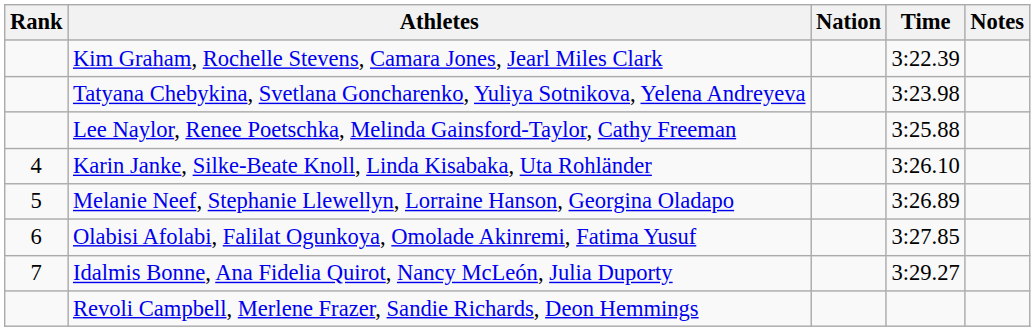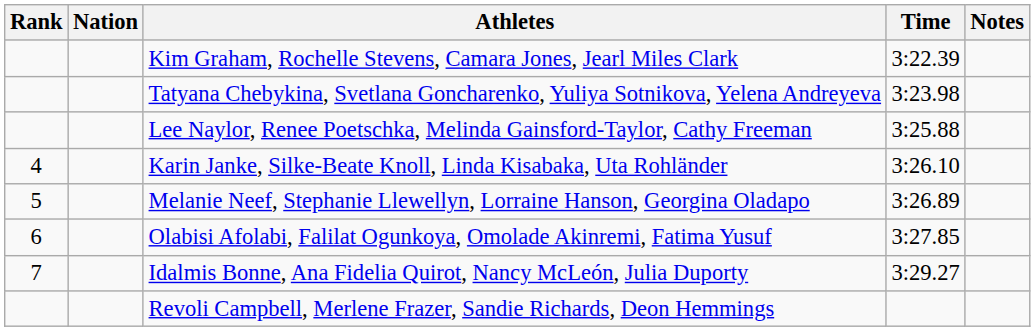columns swapped: (848, 22) <-> (439, 22)
